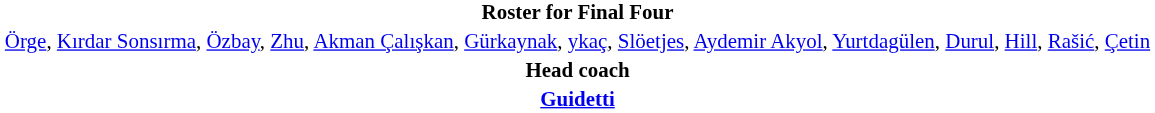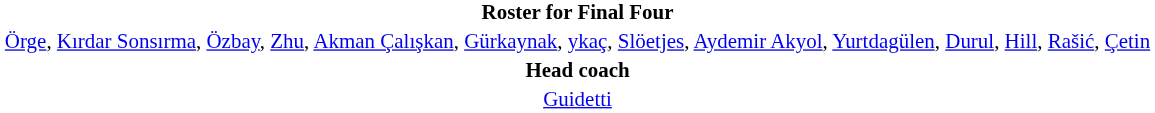(578, 99) bold -> (577, 99) normal
